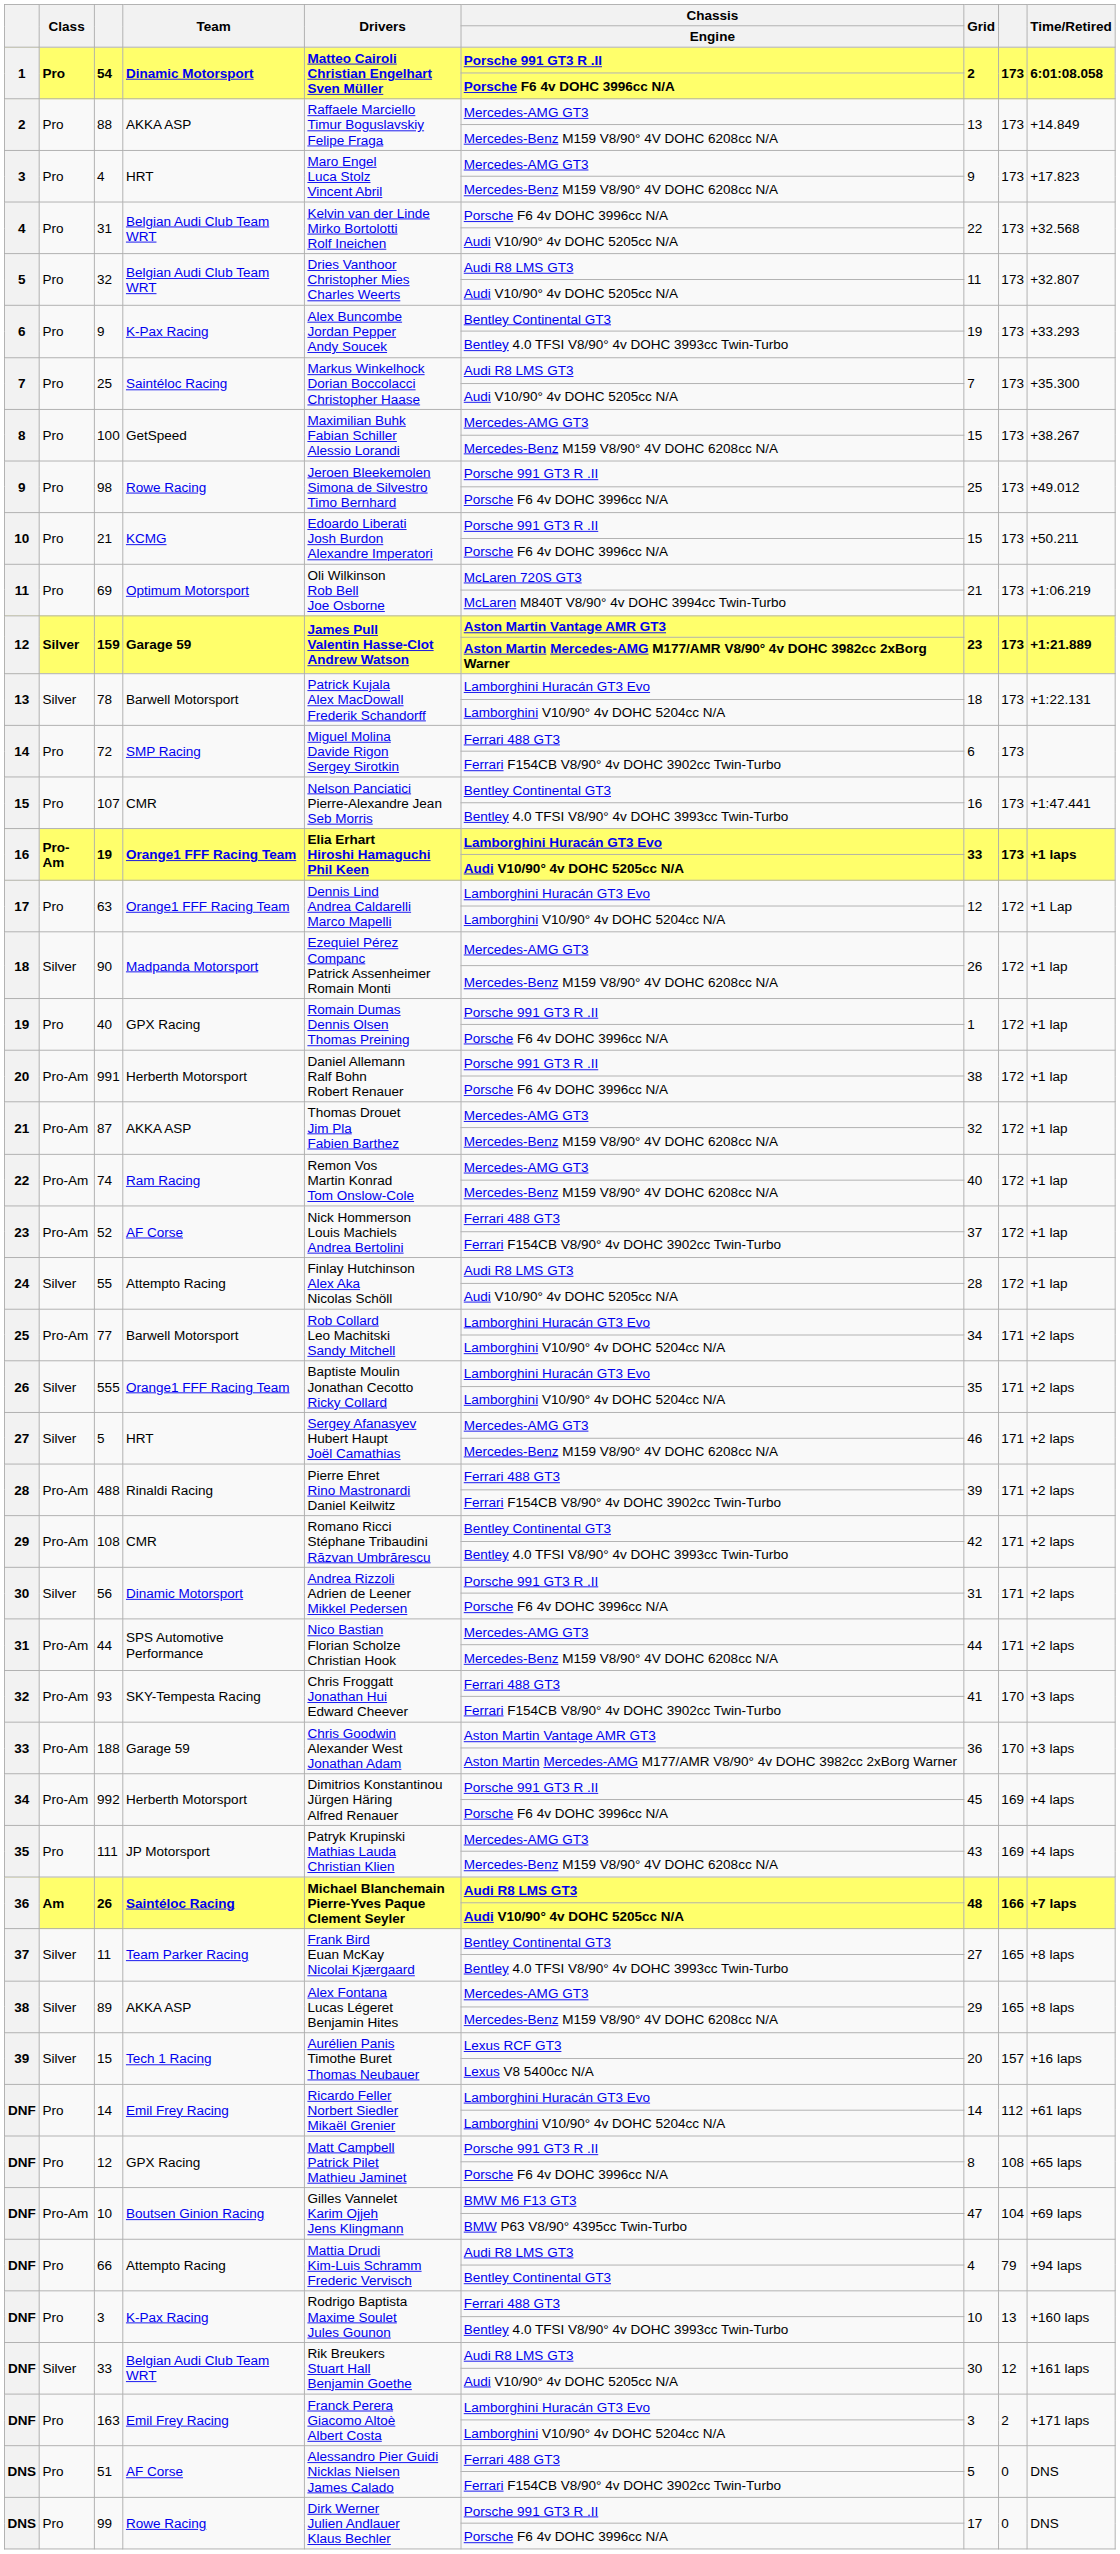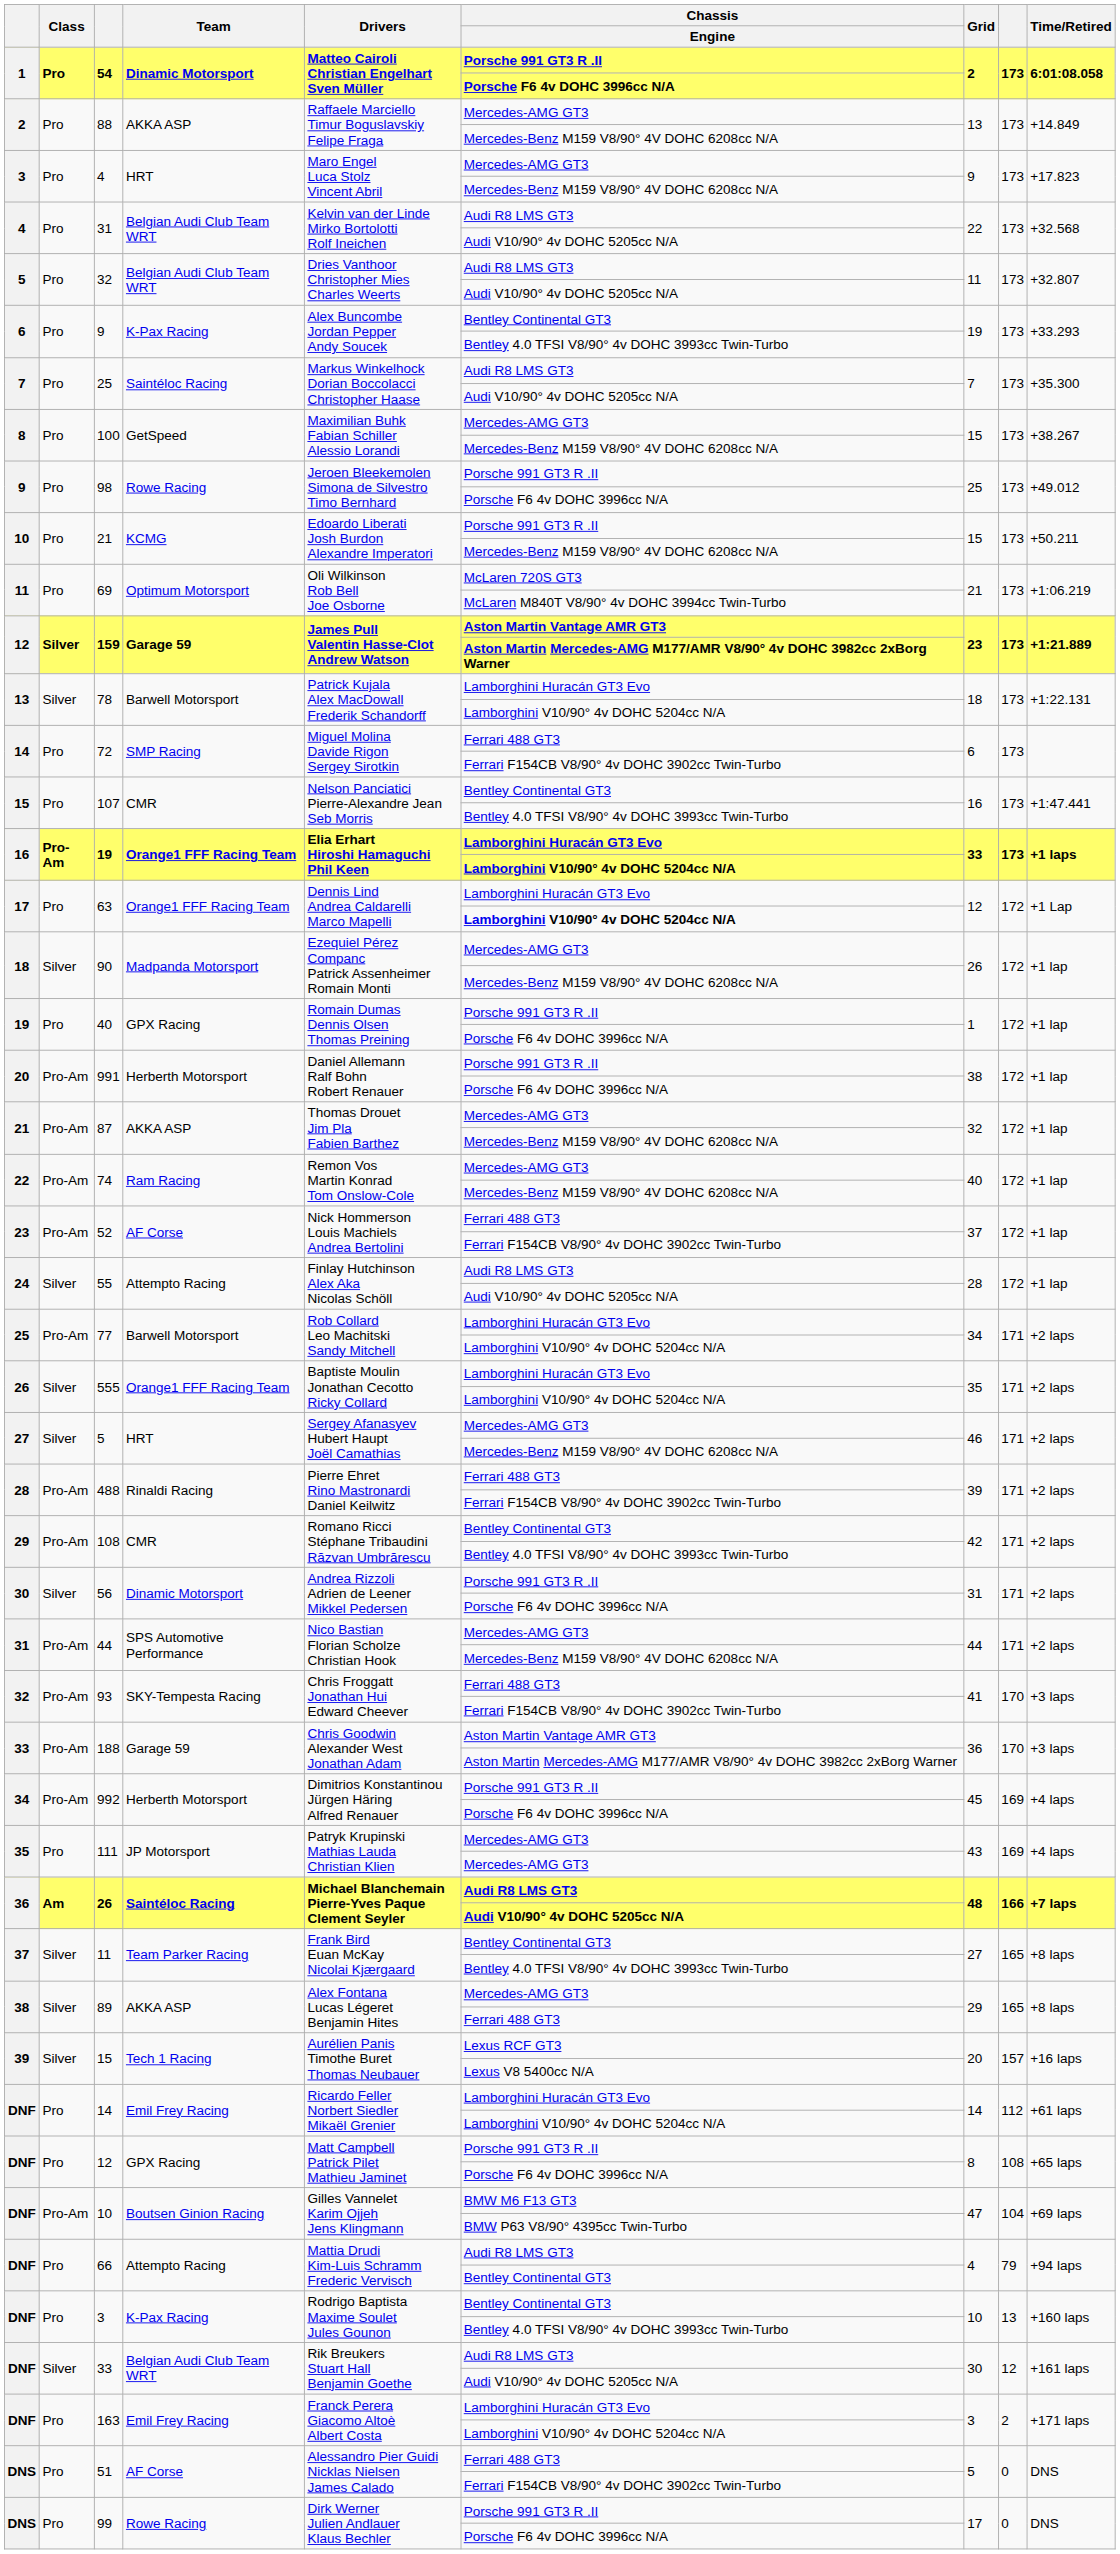(566, 215) Porsche F6 4v DOHC 3996cc N/A -> (519, 215) Audi R8 LMS GT3
(566, 551) Porsche F6 4v DOHC 3996cc N/A -> (621, 551) Mercedes-Benz M159 V8/90° 4V DOHC 6208cc N/A
(574, 868) Audi V10/90° 4v DOHC 5205cc N/A -> (600, 868) Lamborghini V10/90° 4v DOHC 5204cc N/A
(595, 919) normal -> (600, 919) bold
(621, 1865) Mercedes-Benz M159 V8/90° 4V DOHC 6208cc N/A -> (526, 1865) Mercedes-AMG GT3
(621, 2020) Mercedes-Benz M159 V8/90° 4V DOHC 6208cc N/A -> (512, 2020) Ferrari 488 GT3
(512, 2304) Ferrari 488 GT3 -> (537, 2304) Bentley Continental GT3
